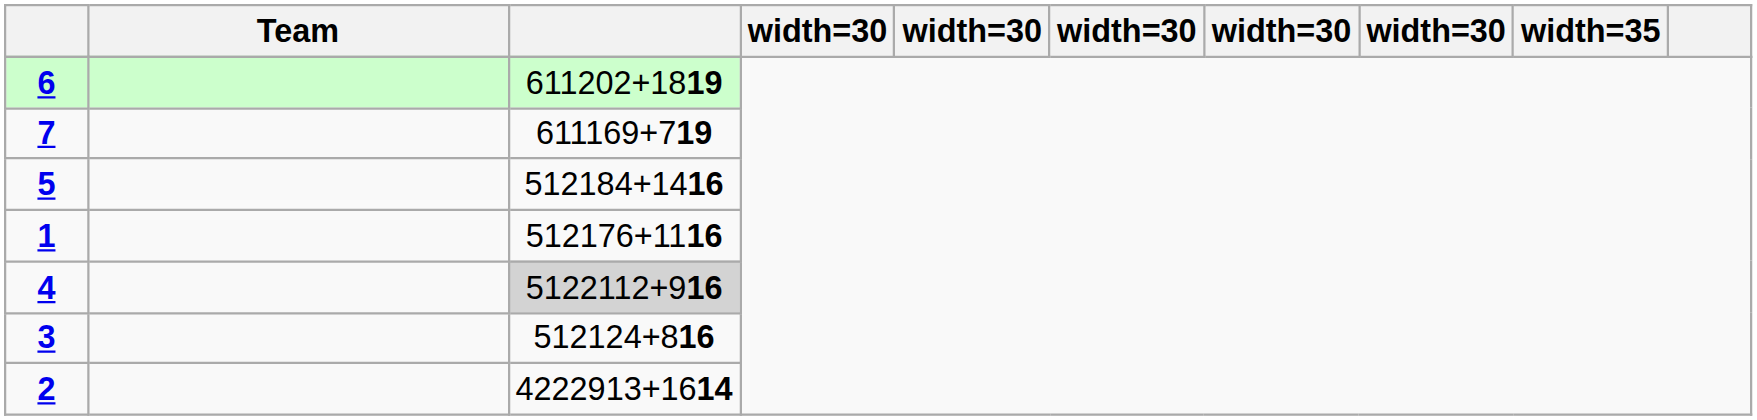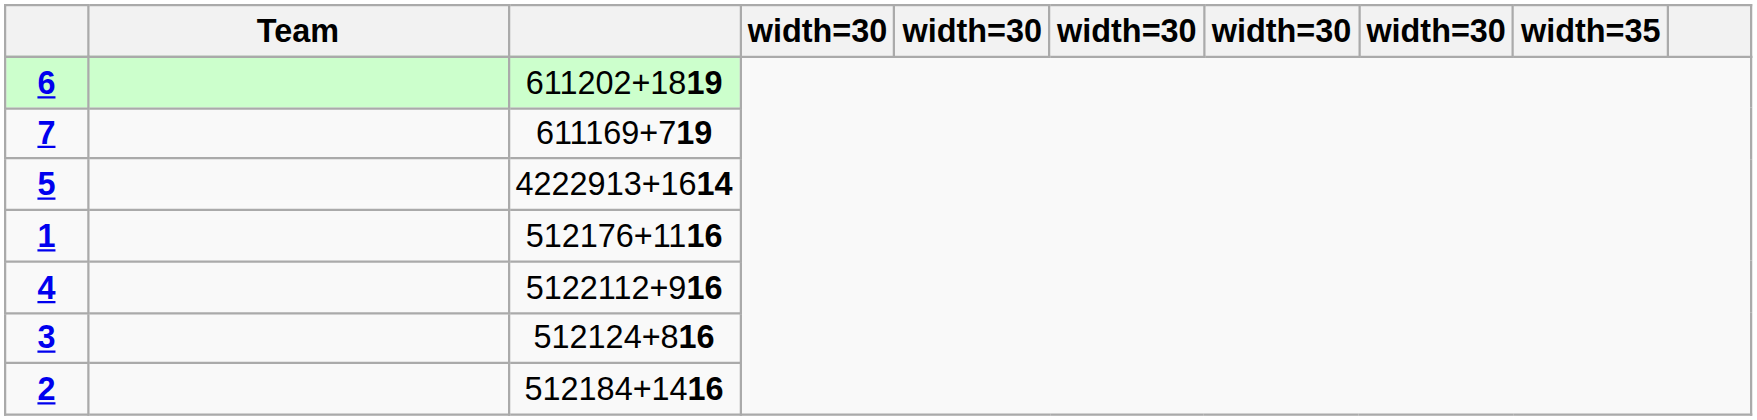(624, 185) 512184+1416 -> (624, 185) 4222913+1614
(624, 287) lightgrey background -> (624, 287) no background
(624, 389) 4222913+1614 -> (624, 389) 512184+1416
